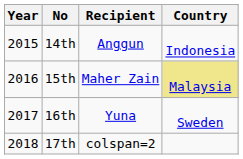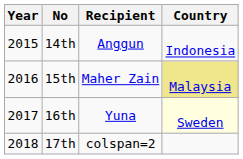(200, 122) no background -> (200, 122) lightyellow background
